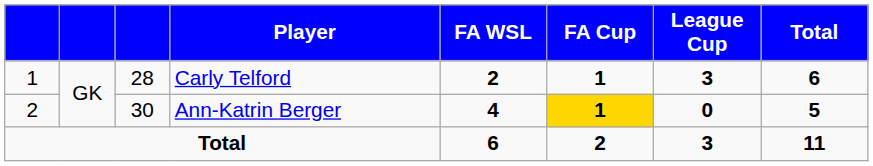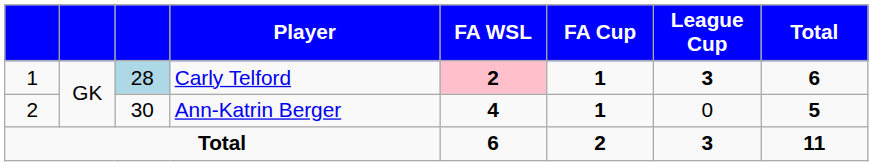(142, 77) no background -> (142, 77) lightblue background
(493, 77) no background -> (493, 77) pink background
(600, 110) gold background -> (600, 110) no background
(707, 110) bold -> (707, 110) normal
